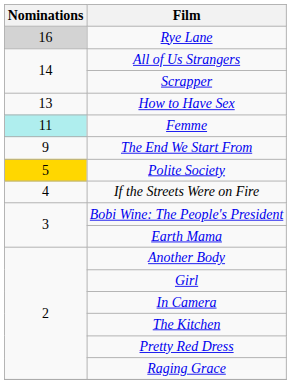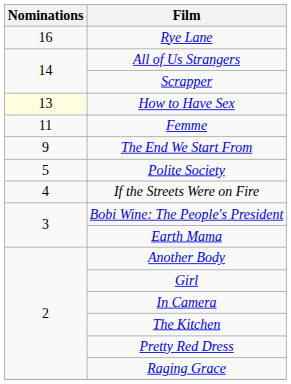(46, 37) lightgrey background -> (46, 37) no background
(46, 103) no background -> (46, 103) lightyellow background
(46, 125) paleturquoise background -> (46, 125) no background
(46, 170) gold background -> (46, 170) no background
